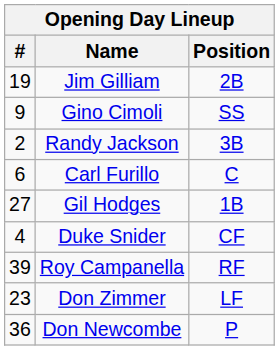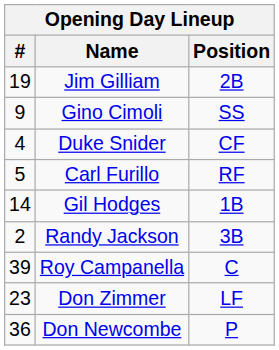rows swapped: (112, 236) <-> (112, 143)
(20, 174) 6 -> (20, 174) 5
(232, 174) C -> (232, 174) RF
(20, 205) 27 -> (20, 205) 14
(232, 267) RF -> (232, 267) C
